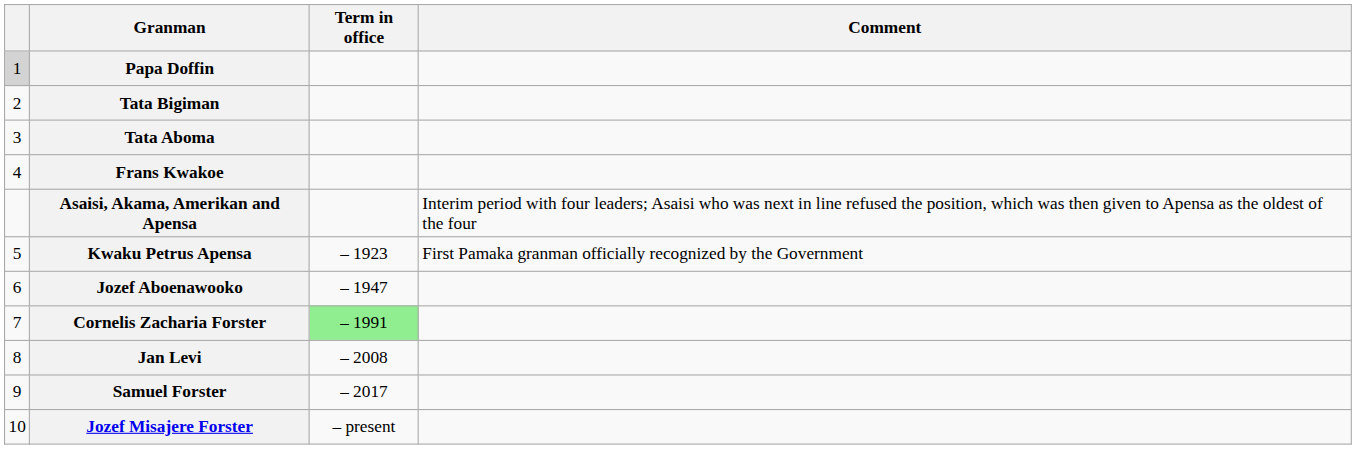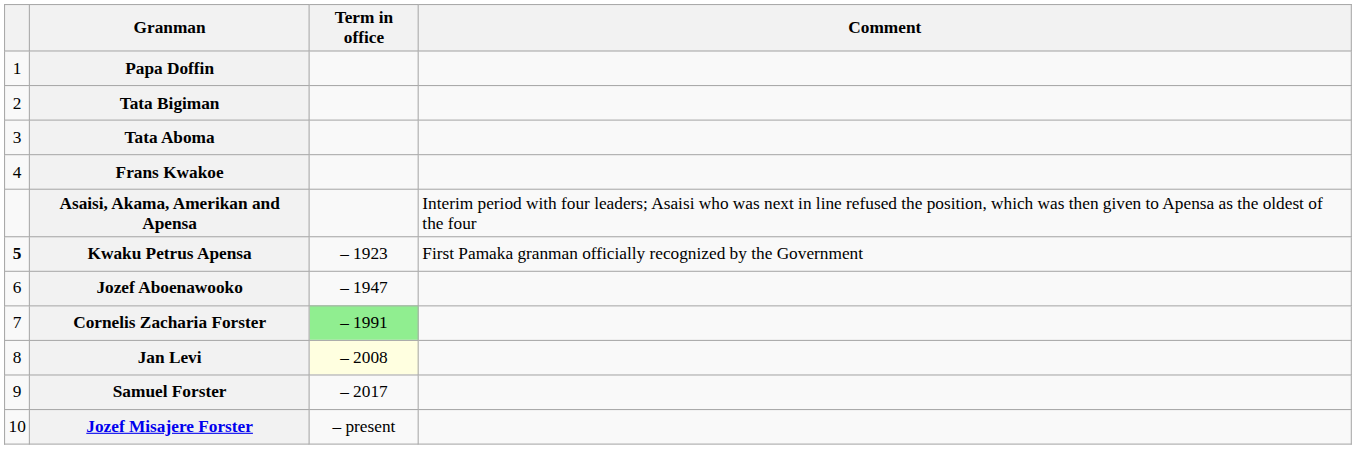(17, 68) lightgrey background -> (17, 68) no background
(17, 253) normal -> (17, 253) bold
(364, 357) no background -> (364, 357) lightyellow background
